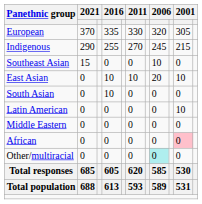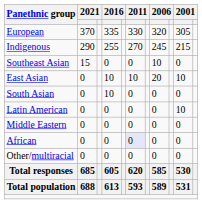(130, 140) no background -> (130, 140) lavender background
(178, 140) pink background -> (178, 140) no background
(154, 156) paleturquoise background -> (154, 156) no background
